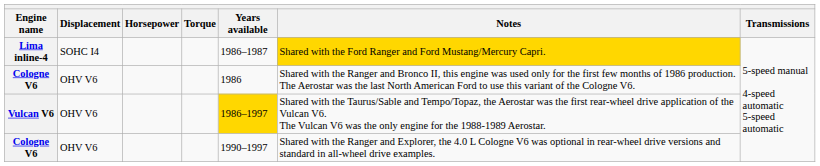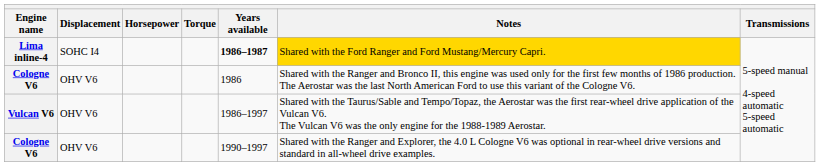(244, 51) normal -> (244, 51) bold
(244, 113) gold background -> (244, 113) no background
